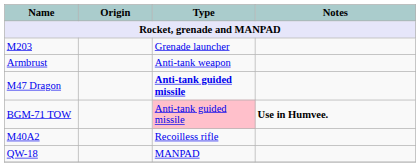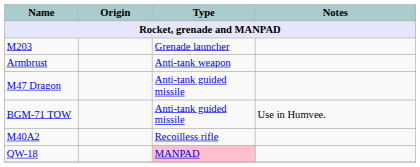(193, 85) bold -> (191, 85) normal
(191, 114) pink background -> (191, 114) no background
(293, 114) bold -> (292, 114) normal
(177, 153) no background -> (177, 153) pink background
